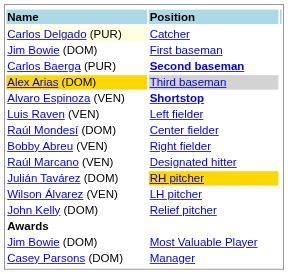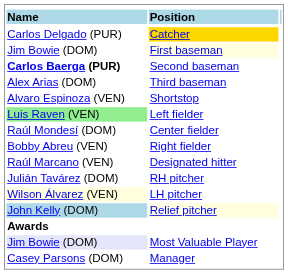(64, 34) lightyellow background -> (64, 34) no background
(170, 34) no background -> (170, 34) gold background
(186, 50) no background -> (186, 50) lightyellow background
(62, 66) normal -> (64, 66) bold
(197, 66) bold -> (194, 66) normal
(52, 82) gold background -> (52, 82) no background
(188, 82) lightgrey background -> (188, 82) no background
(177, 98) bold -> (174, 98) normal
(53, 114) no background -> (53, 114) lightgreen background
(177, 178) gold background -> (177, 178) no background
(63, 194) no background -> (63, 194) lightyellow background
(53, 210) no background -> (53, 210) lightblue background
(183, 210) no background -> (183, 210) lightyellow background
(52, 242) no background -> (52, 242) lavender background
